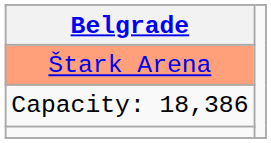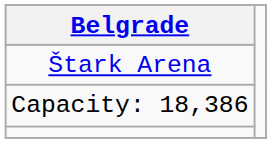(130, 65) lightsalmon background -> (130, 65) no background
